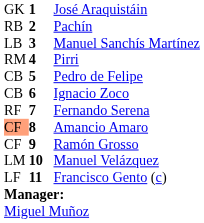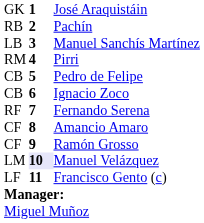(13, 127) lightsalmon background -> (13, 127) no background
(36, 160) no background -> (36, 160) lavender background
